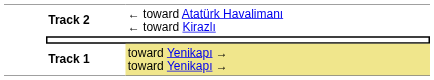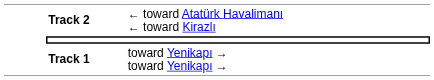(178, 59) khaki background -> (178, 59) no background
